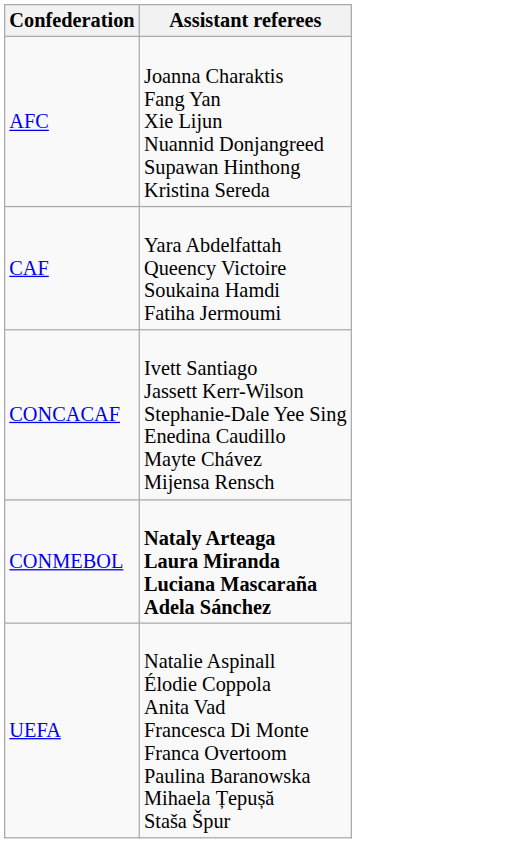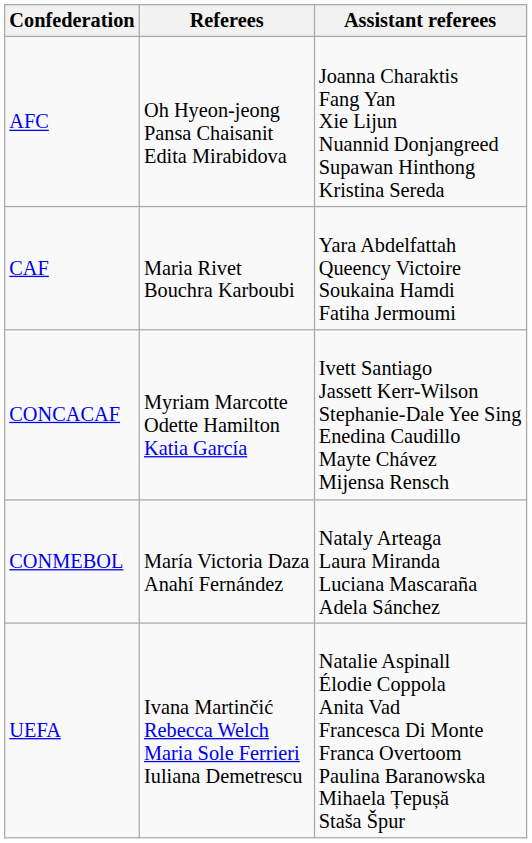+ column: (227, 20)
(231, 572) bold -> (398, 572) normal
